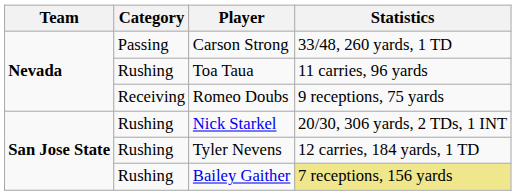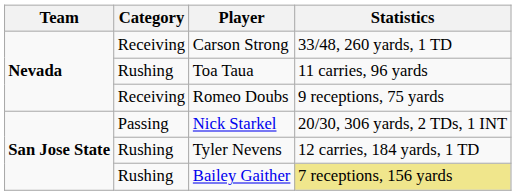(143, 44) Passing -> (151, 44) Receiving
(145, 123) Rushing -> (143, 123) Passing
